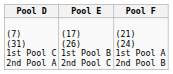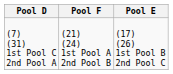columns swapped: (86, 11) <-> (141, 11)
